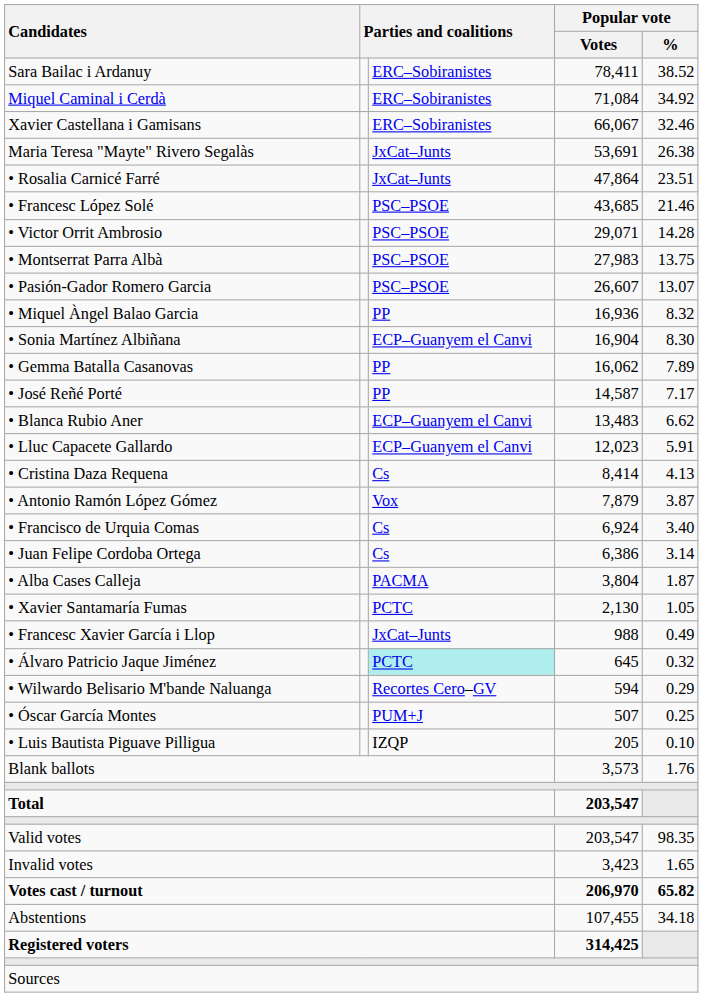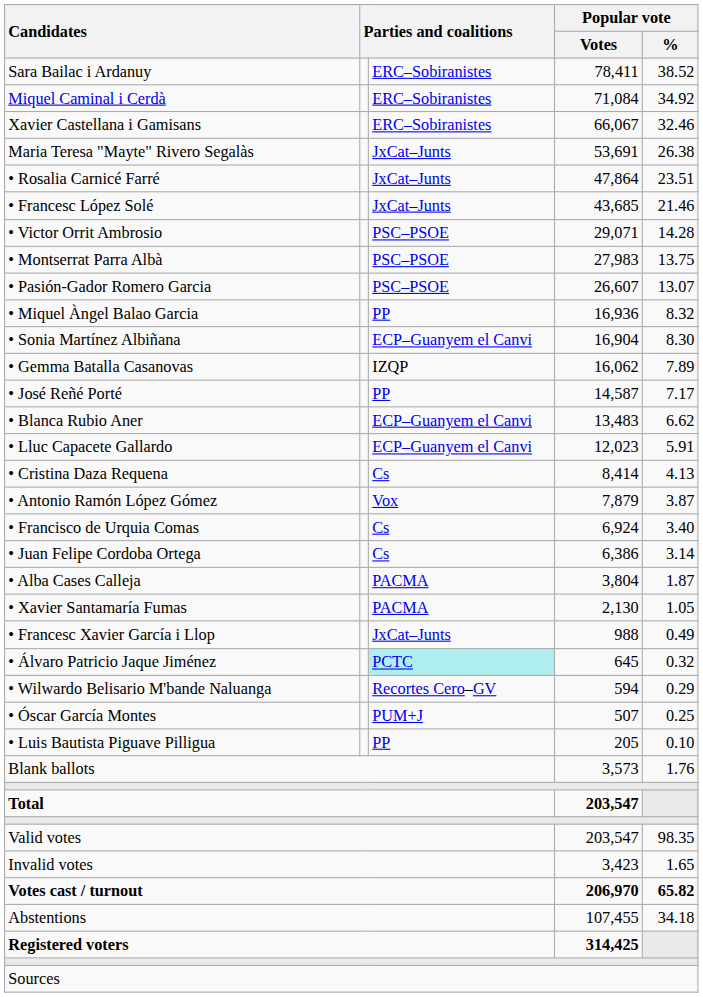(411, 205) PSC–PSOE -> (412, 205) JxCat–Junts
(381, 366) PP -> (390, 366) IZQP
(393, 608) PCTC -> (400, 608) PACMA
(390, 742) IZQP -> (381, 742) PP
